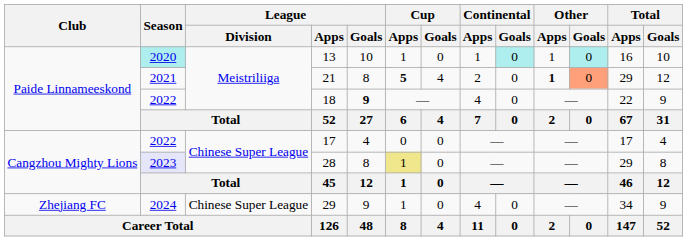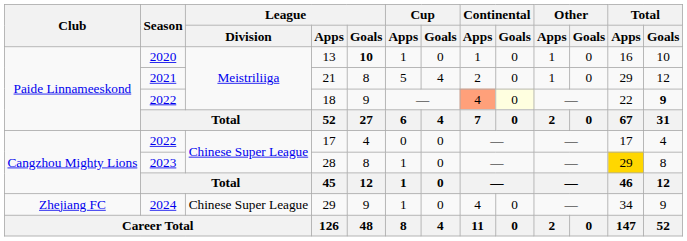(163, 57) paleturquoise background -> (163, 57) no background
(366, 57) normal -> (366, 57) bold
(515, 57) paleturquoise background -> (515, 57) no background
(589, 57) paleturquoise background -> (589, 57) no background
(403, 78) bold -> (403, 78) normal
(552, 78) bold -> (552, 78) normal
(589, 78) lightsalmon background -> (589, 78) no background
(366, 99) bold -> (366, 99) normal
(478, 99) no background -> (478, 99) lightsalmon background
(515, 99) no background -> (515, 99) lightyellow background
(663, 99) normal -> (663, 99) bold
(163, 162) lavender background -> (163, 162) no background
(403, 162) khaki background -> (403, 162) no background
(626, 162) no background -> (626, 162) gold background
